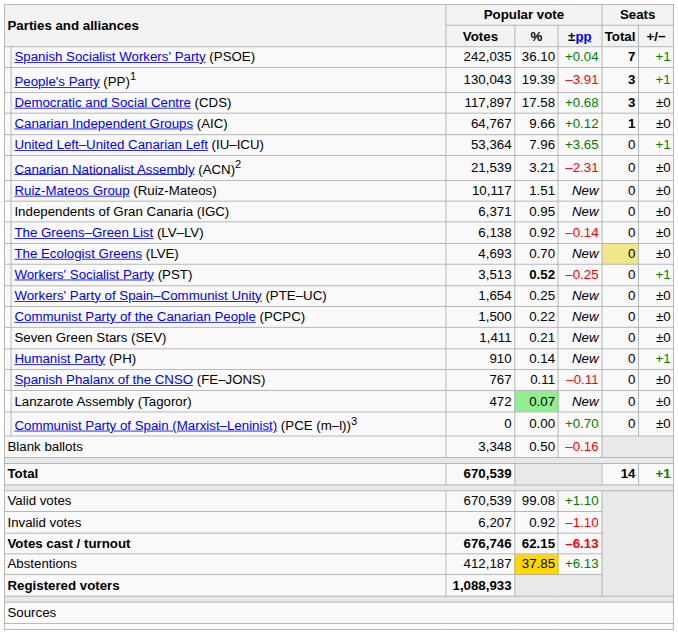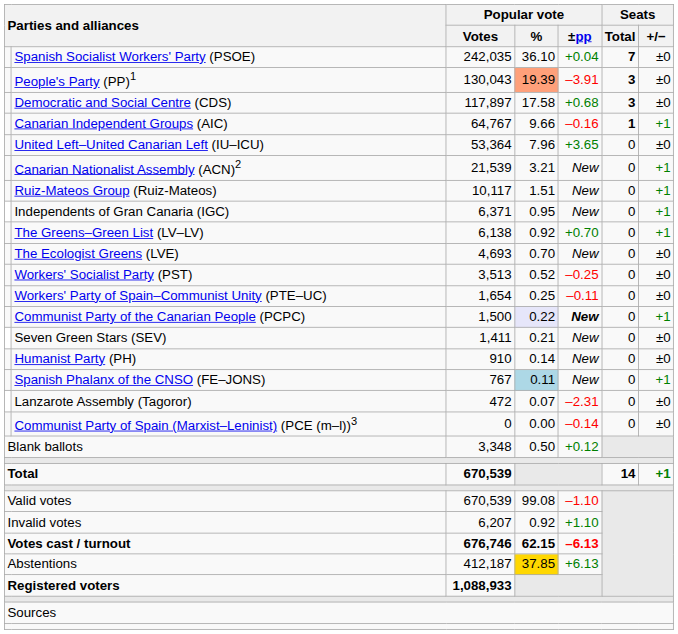(663, 57) +1 -> (663, 57) ±0
(538, 80) no background -> (538, 80) lightsalmon background
(663, 80) +1 -> (663, 80) ±0
(582, 123) +0.12 -> (582, 123) –0.16
(663, 123) ±0 -> (663, 123) +1
(663, 144) +1 -> (663, 144) ±0
(582, 167) –2.31 -> (585, 167) New
(663, 167) ±0 -> (663, 167) +1
(663, 190) ±0 -> (663, 190) +1
(663, 211) ±0 -> (663, 211) +1
(582, 232) –0.14 -> (582, 232) +0.70
(663, 232) ±0 -> (663, 232) +1
(632, 253) khaki background -> (632, 253) no background
(542, 274) bold -> (542, 274) normal
(663, 274) +1 -> (663, 274) ±0
(585, 296) New -> (582, 296) –0.11
(542, 317) no background -> (542, 317) lavender background
(585, 317) normal -> (585, 317) bold
(663, 317) ±0 -> (663, 317) +1
(663, 359) +1 -> (663, 359) ±0
(543, 380) no background -> (543, 380) lightblue background
(582, 380) –0.11 -> (585, 380) New
(663, 380) ±0 -> (663, 380) +1
(542, 401) lightgreen background -> (542, 401) no background
(585, 401) New -> (582, 401) –2.31
(582, 424) +0.70 -> (582, 424) –0.14
(582, 447) –0.16 -> (582, 447) +0.12
(582, 501) +1.10 -> (582, 501) –1.10
(582, 522) –1.10 -> (582, 522) +1.10
